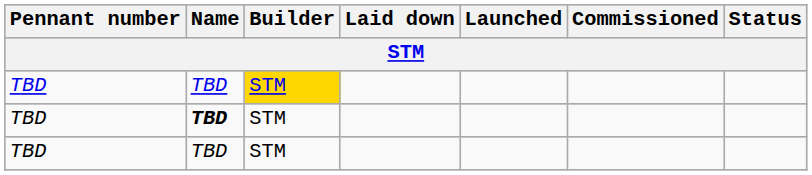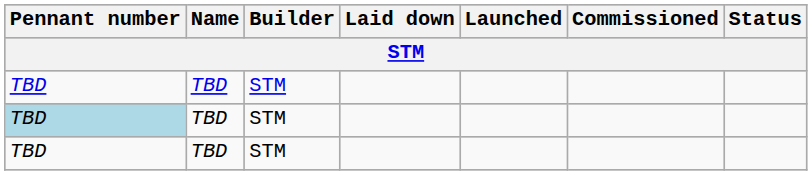(268, 87) gold background -> (268, 87) no background
(28, 120) no background -> (28, 120) lightblue background
(209, 120) bold -> (209, 120) normal
